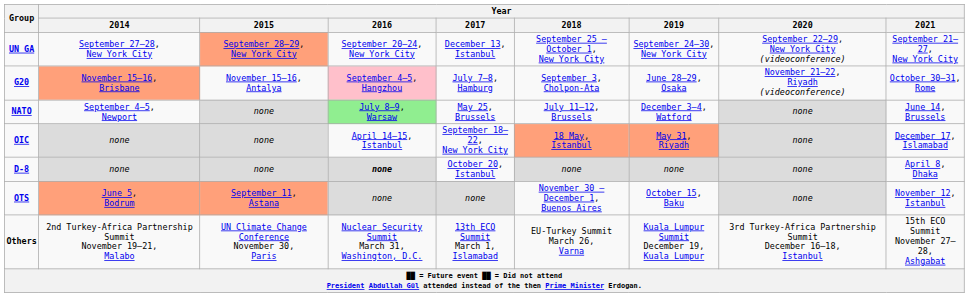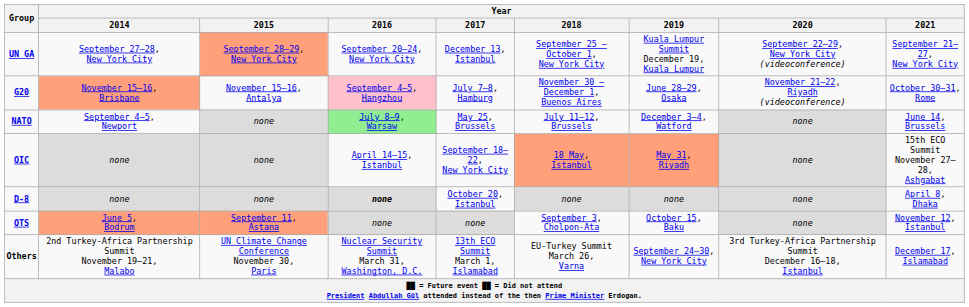(674, 49) September 24–30, New York City -> (674, 54) Kuala Lumpur Summit December 19, Kuala Lumpur
(572, 83) September 3, Cholpon-Ata -> (572, 93) November 30 – December 1, Buenos Aires
(925, 141) December 17, Islamabad -> (925, 160) 15th ECO Summit November 27–28, Ashgabat
(572, 198) November 30 – December 1, Buenos Aires -> (572, 223) September 3, Cholpon-Ata
(674, 242) Kuala Lumpur Summit December 19, Kuala Lumpur -> (674, 257) September 24–30, New York City
(925, 242) 15th ECO Summit November 27–28, Ashgabat -> (925, 257) December 17, Islamabad
